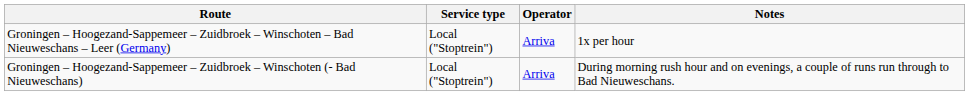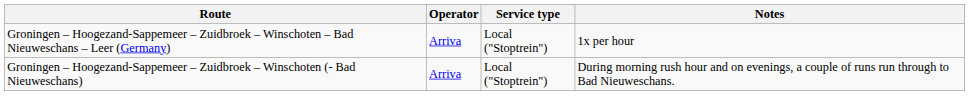columns swapped: (473, 14) <-> (547, 14)
